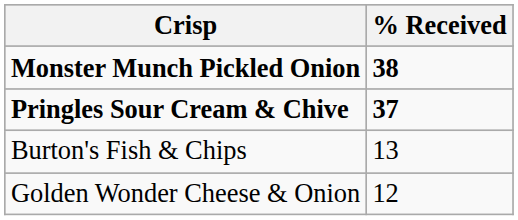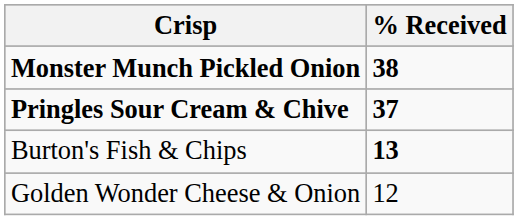(386, 151) normal -> (386, 151) bold
